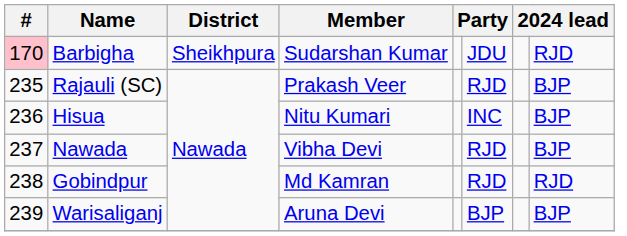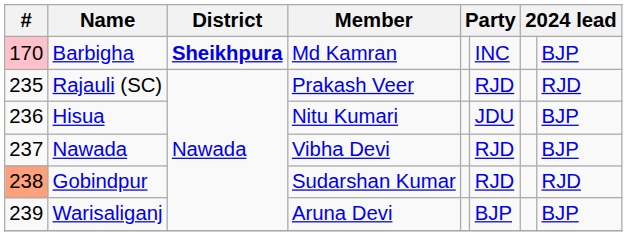(223, 52) normal -> (227, 52) bold
(366, 52) Sudarshan Kumar -> (344, 52) Md Kamran
(487, 52) JDU -> (492, 52) INC
(553, 52) RJD -> (560, 52) BJP
(552, 85) BJP -> (561, 85) RJD
(484, 117) INC -> (494, 117) JDU
(26, 181) no background -> (26, 181) lightsalmon background
(337, 181) Md Kamran -> (374, 181) Sudarshan Kumar
